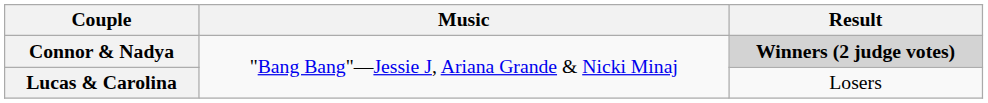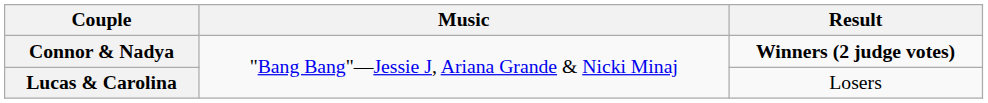(856, 51) lightgrey background -> (856, 51) no background
